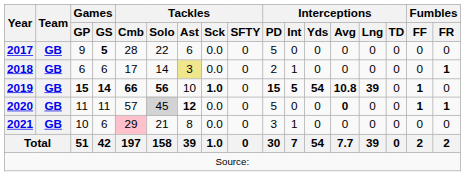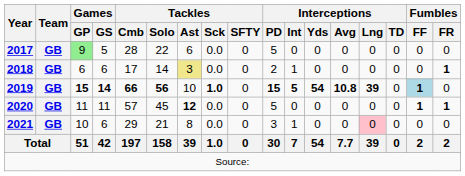(82, 50) no background -> (82, 50) lightgreen background
(104, 50) bold -> (104, 50) normal
(420, 87) no background -> (420, 87) lightblue background
(162, 106) lightgrey background -> (162, 106) no background
(345, 106) bold -> (345, 106) normal
(131, 124) pink background -> (131, 124) no background
(373, 124) no background -> (373, 124) pink background
